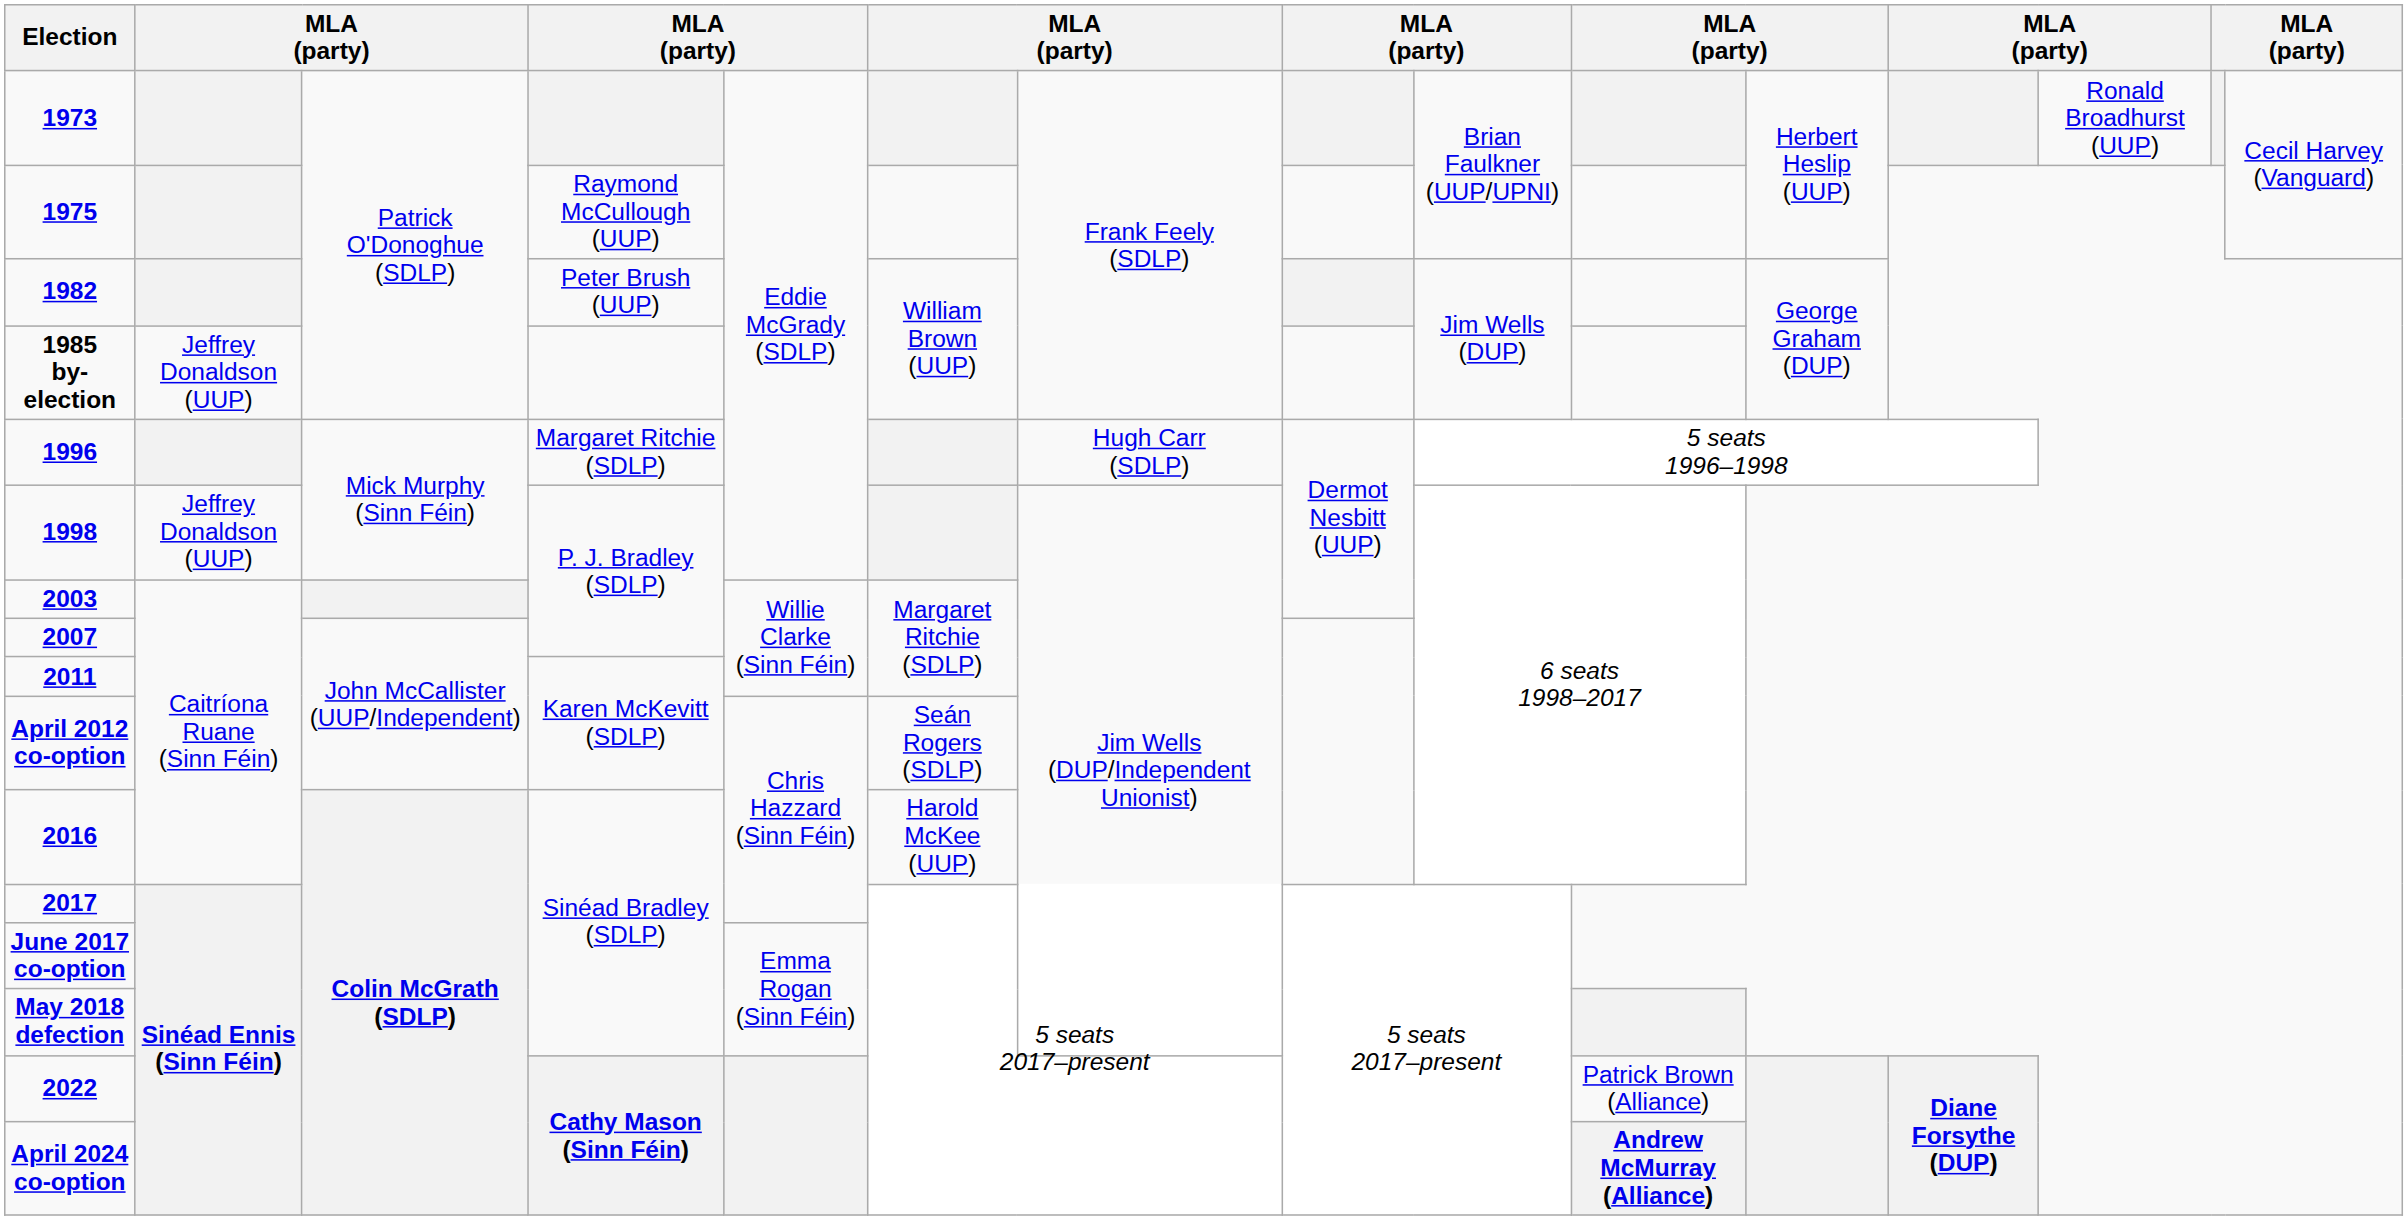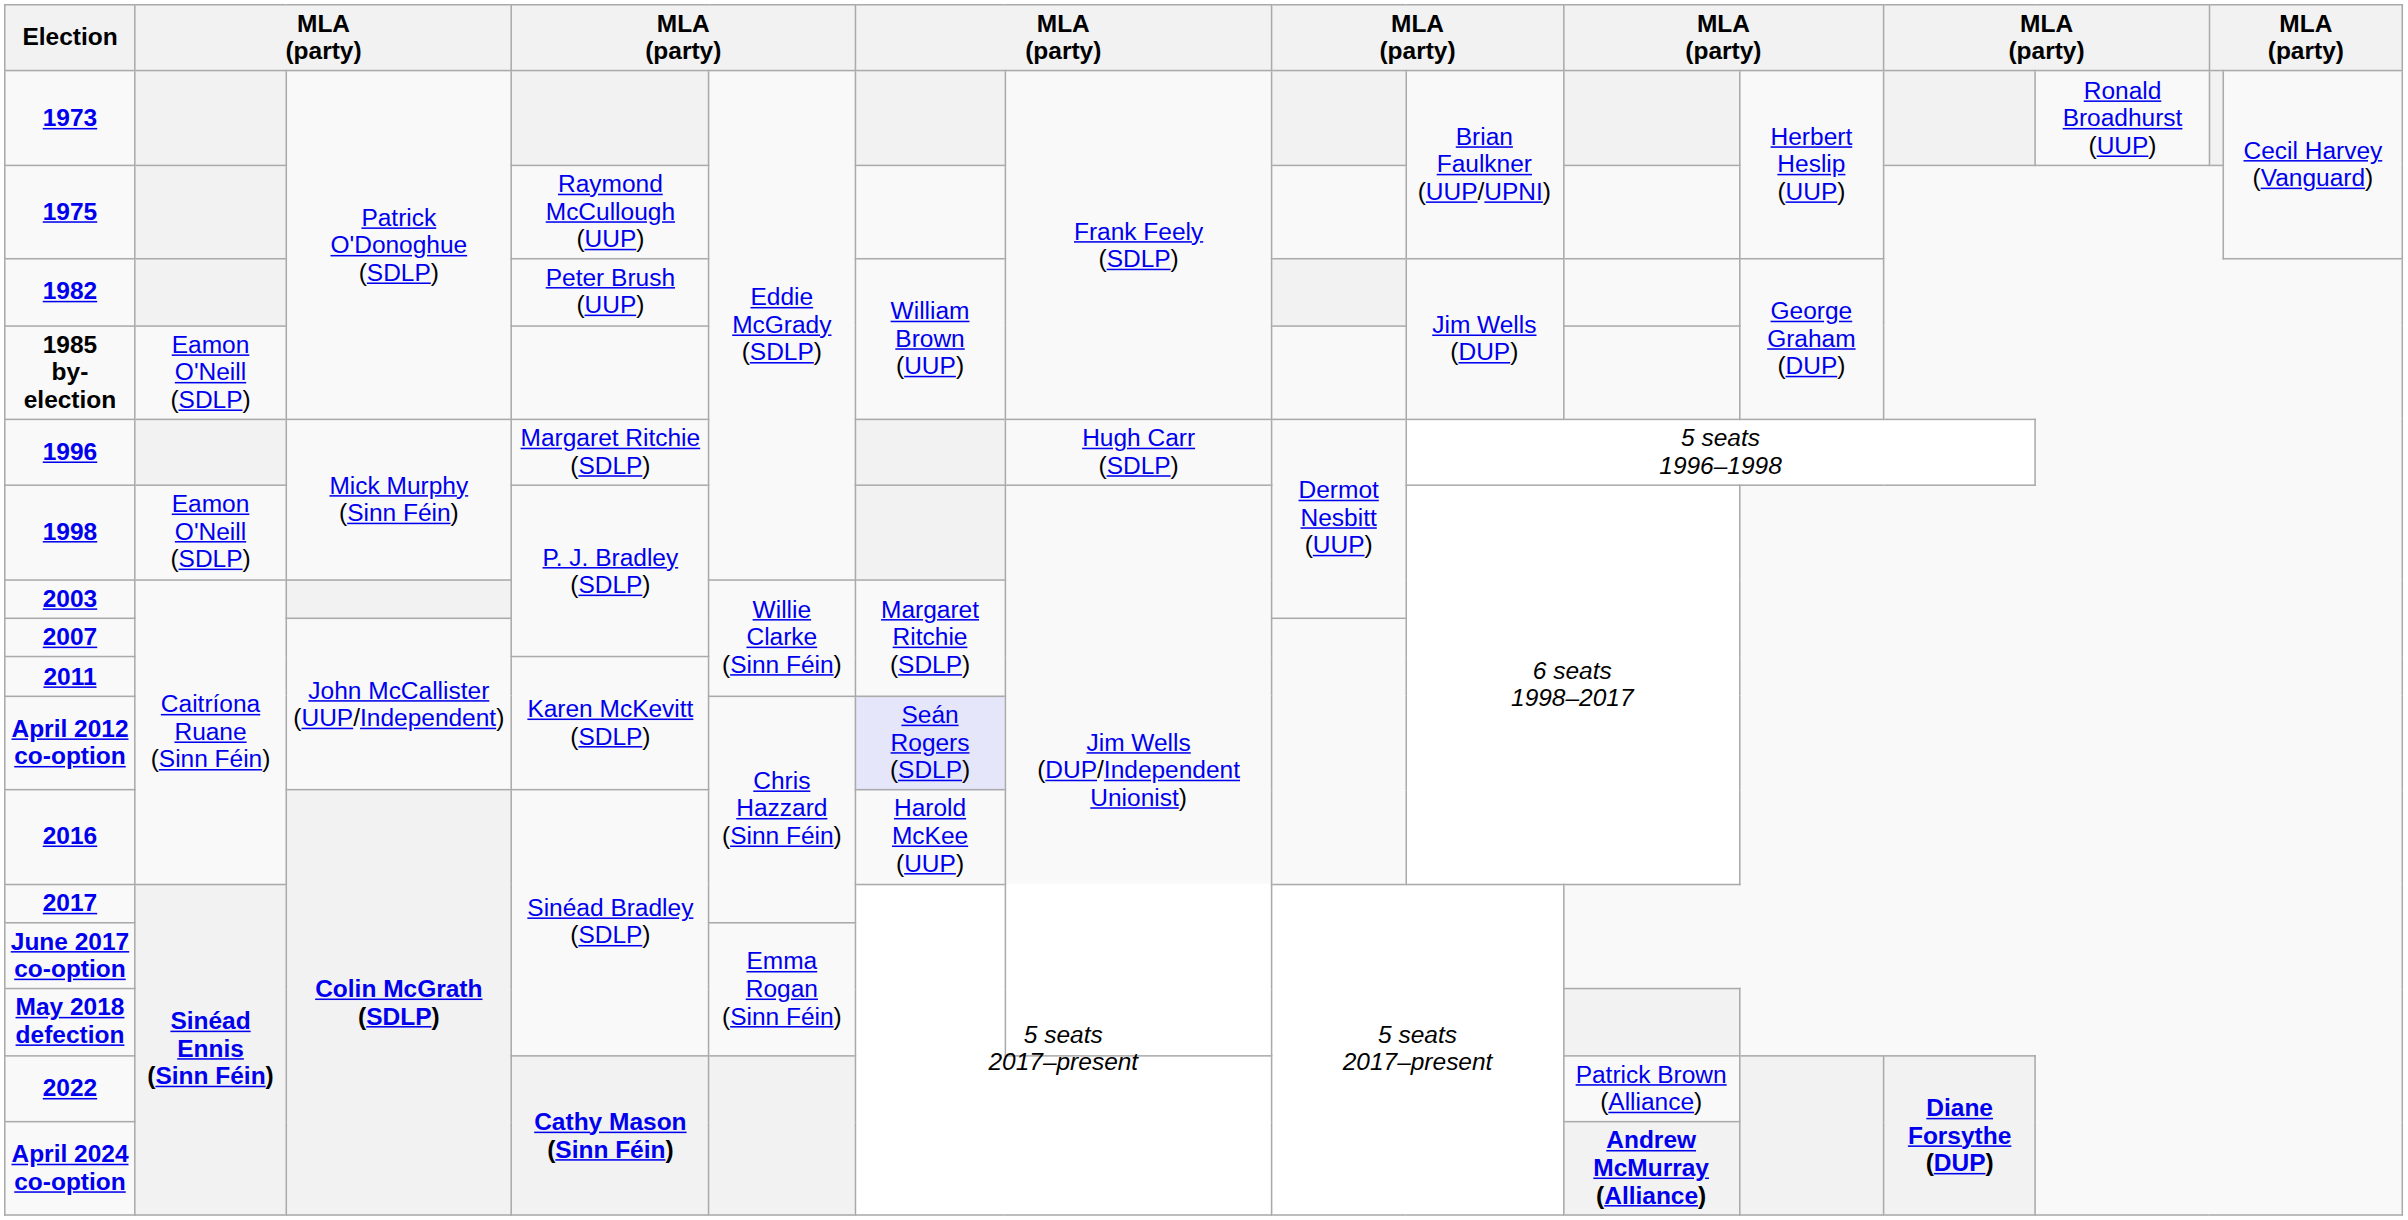(219, 371) Jeffrey Donaldson (UUP) -> (211, 371) Eamon O'Neill (SDLP)
(219, 532) Jeffrey Donaldson (UUP) -> (211, 532) Eamon O'Neill (SDLP)
(942, 742) no background -> (930, 742) lavender background
